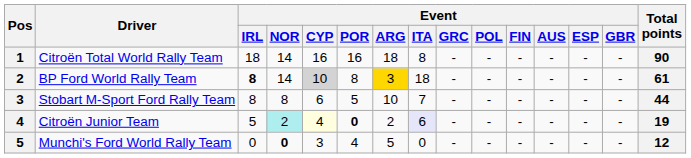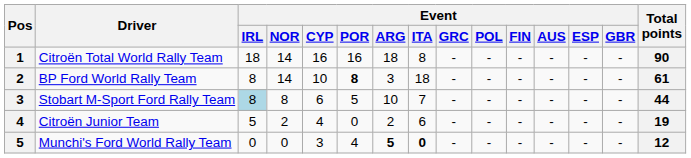(252, 78) bold -> (252, 78) normal
(320, 78) lightgrey background -> (320, 78) no background
(355, 78) normal -> (355, 78) bold
(390, 78) gold background -> (390, 78) no background
(252, 100) no background -> (252, 100) lightblue background
(285, 121) paleturquoise background -> (285, 121) no background
(320, 121) lightyellow background -> (320, 121) no background
(355, 121) bold -> (355, 121) normal
(422, 121) lavender background -> (422, 121) no background
(285, 142) bold -> (285, 142) normal
(390, 142) normal -> (390, 142) bold
(422, 142) normal -> (422, 142) bold
